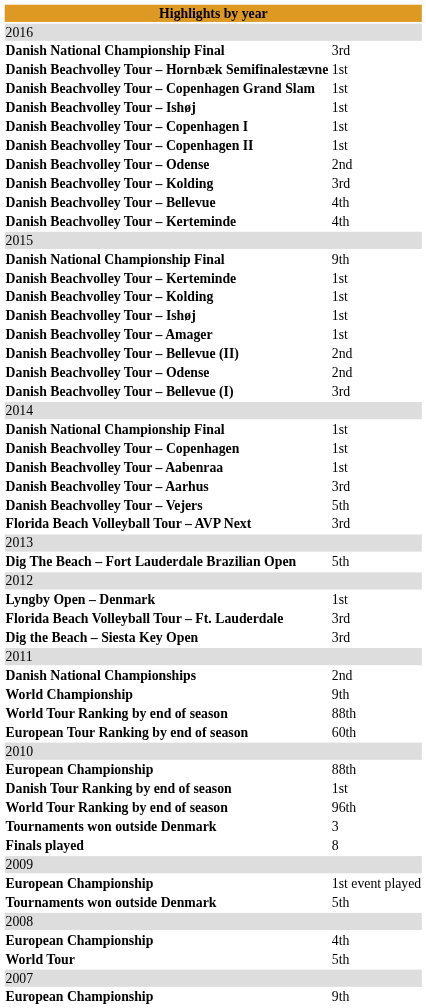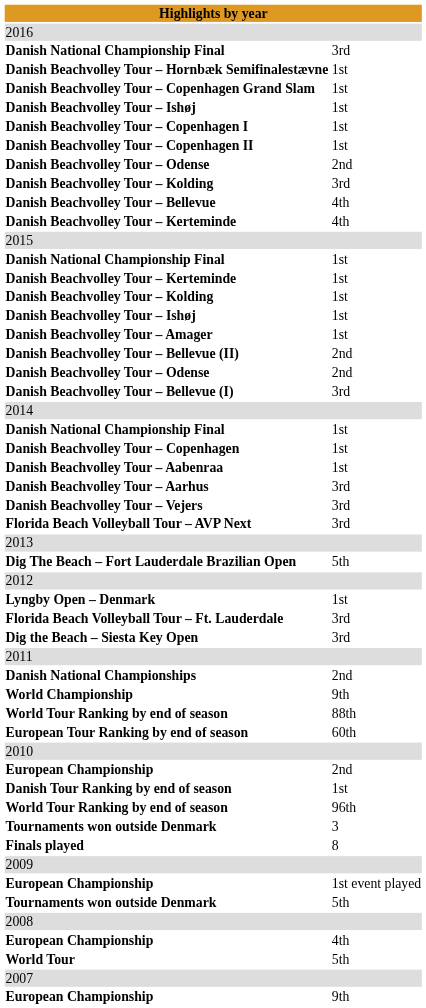(341, 259) 9th -> (340, 259) 1st
(341, 505) 5th -> (341, 505) 3rd
(344, 770) 88th -> (342, 770) 2nd
